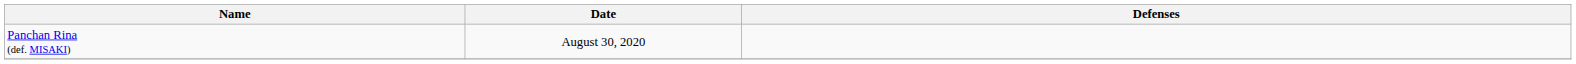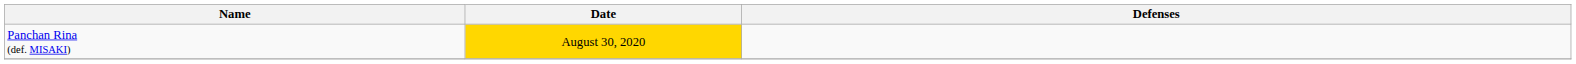(603, 41) no background -> (603, 41) gold background
